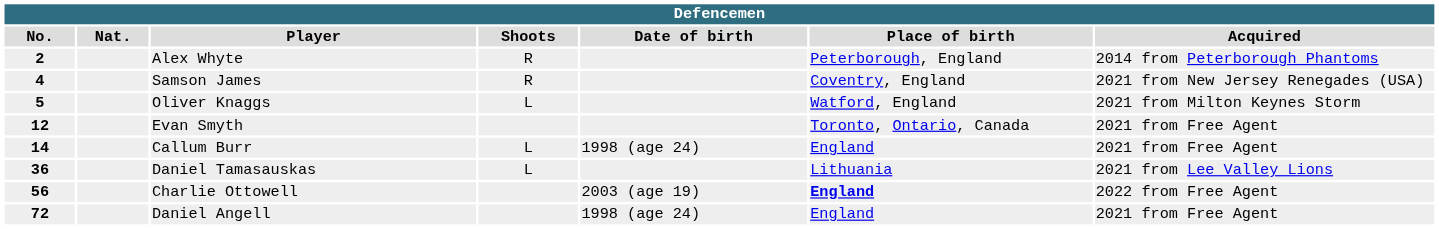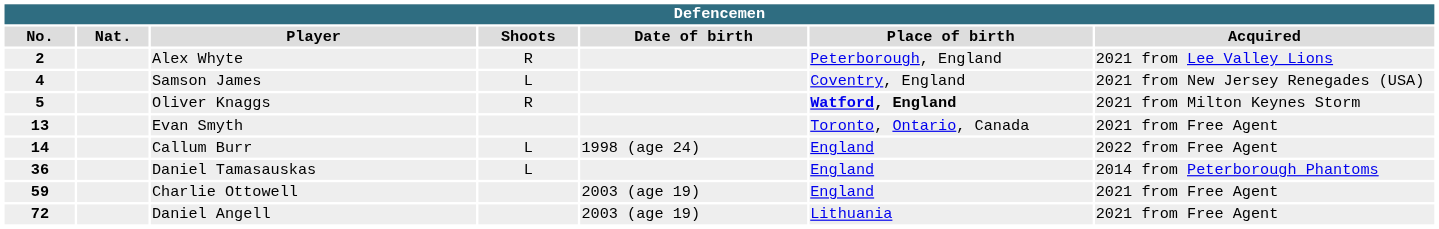(1237, 58) 2014 from Peterborough Phantoms -> (1214, 58) 2021 from Lee Valley Lions
(528, 80) R -> (528, 80) L
(528, 103) L -> (528, 103) R
(883, 103) normal -> (883, 103) bold
(40, 125) 12 -> (40, 125) 13
(1187, 147) 2021 from Free Agent -> (1187, 147) 2022 from Free Agent
(851, 169) Lithuania -> (842, 169) England
(1214, 169) 2021 from Lee Valley Lions -> (1237, 169) 2014 from Peterborough Phantoms
(40, 192) 56 -> (40, 192) 59
(842, 192) bold -> (842, 192) normal
(1187, 192) 2022 from Free Agent -> (1187, 192) 2021 from Free Agent
(641, 214) 1998 (age 24) -> (641, 214) 2003 (age 19)
(842, 214) England -> (851, 214) Lithuania
